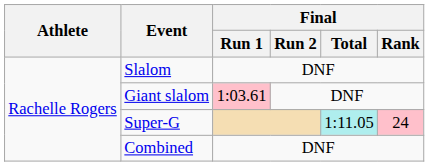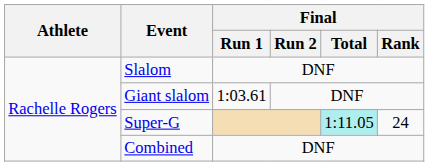(242, 95) pink background -> (242, 95) no background
(400, 122) pink background -> (400, 122) no background
